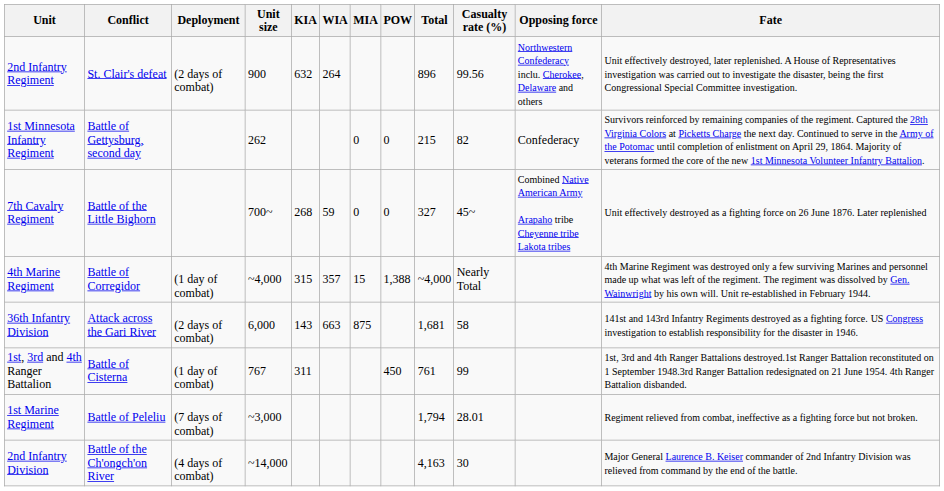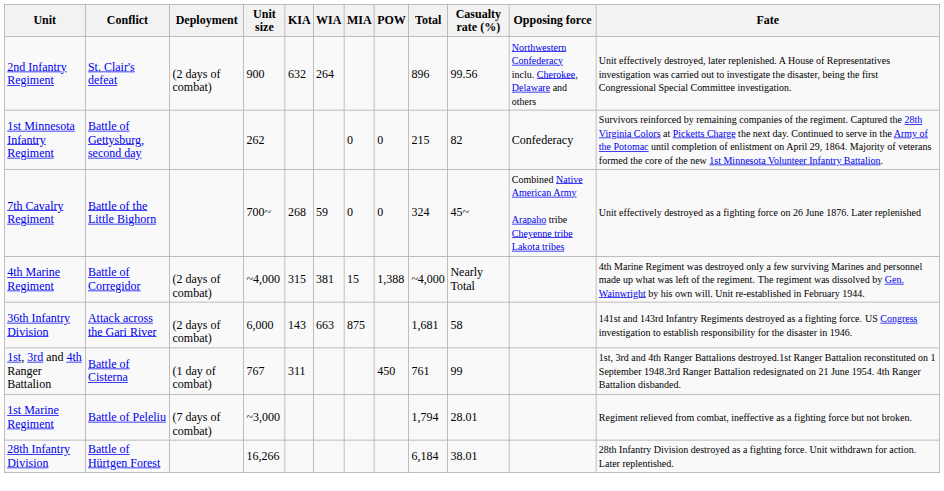(427, 212) 327 -> (420, 212) 324
(196, 285) (1 day of combat) -> (196, 285) (2 days of combat)
(331, 279) 357 -> (325, 279) 381
+ row: (39, 456)
- row: (37, 463)
